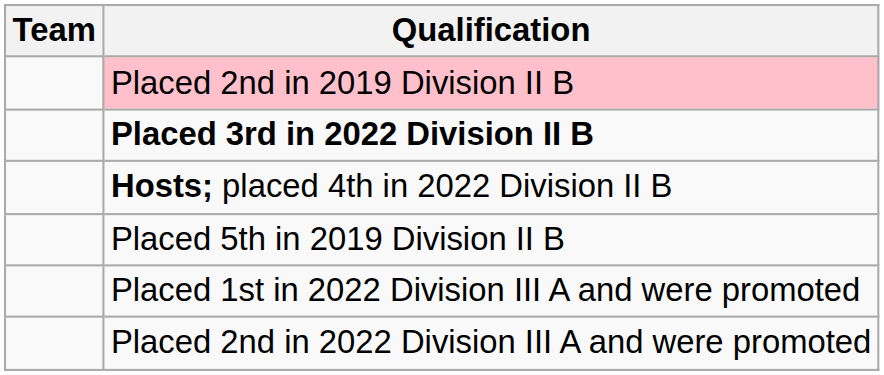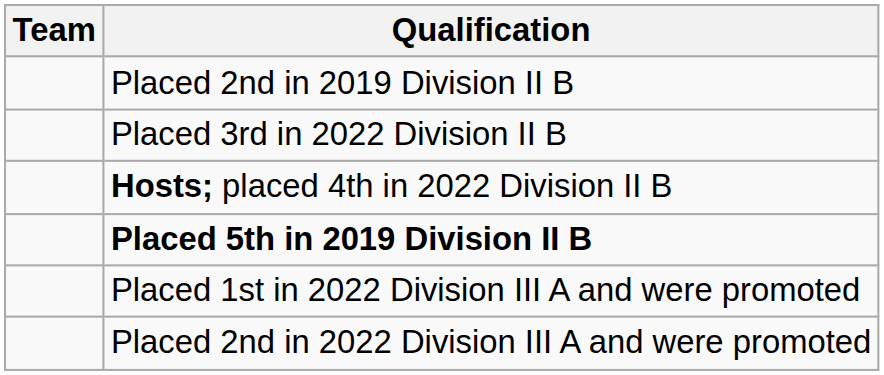(343, 82) pink background -> (343, 82) no background
(353, 134) bold -> (339, 134) normal
(338, 238) normal -> (352, 238) bold
